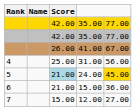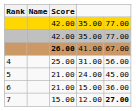(63, 49) normal -> (63, 49) bold
(63, 74) lightblue background -> (63, 74) no background
(117, 74) gold background -> (117, 74) no background
(117, 100) normal -> (117, 100) bold
